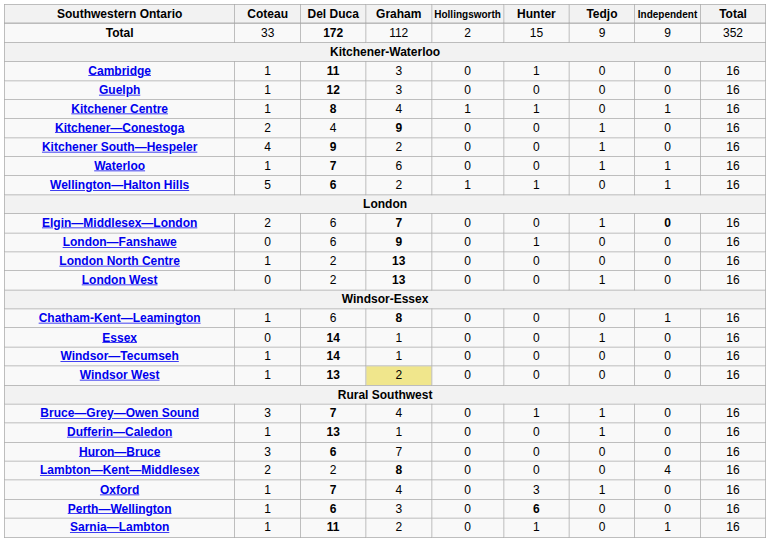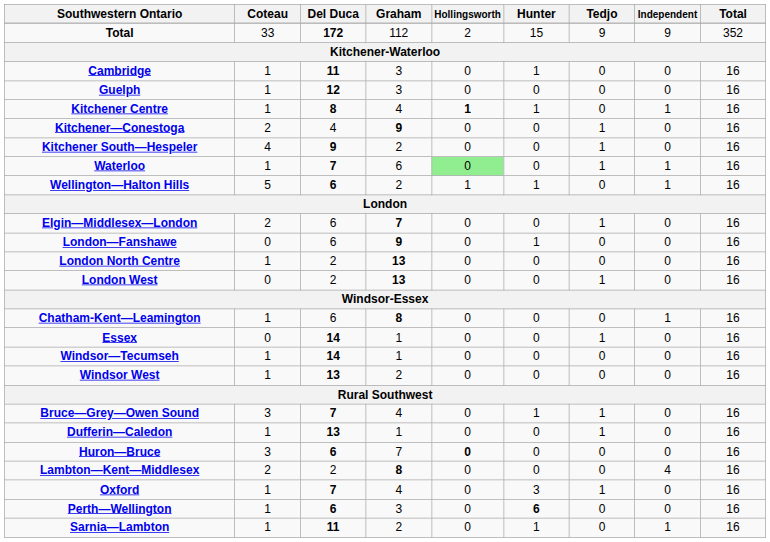(468, 109) normal -> (468, 109) bold
(468, 166) no background -> (468, 166) lightgreen background
(668, 223) bold -> (668, 223) normal
(399, 375) khaki background -> (399, 375) no background
(468, 451) normal -> (468, 451) bold
